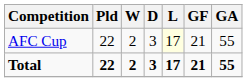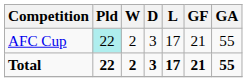(107, 40) no background -> (107, 40) paleturquoise background
(173, 40) lightyellow background -> (173, 40) no background
